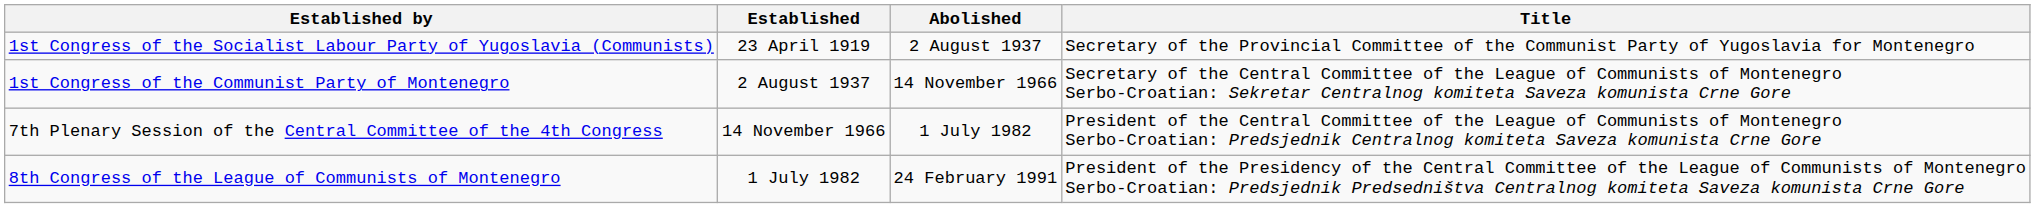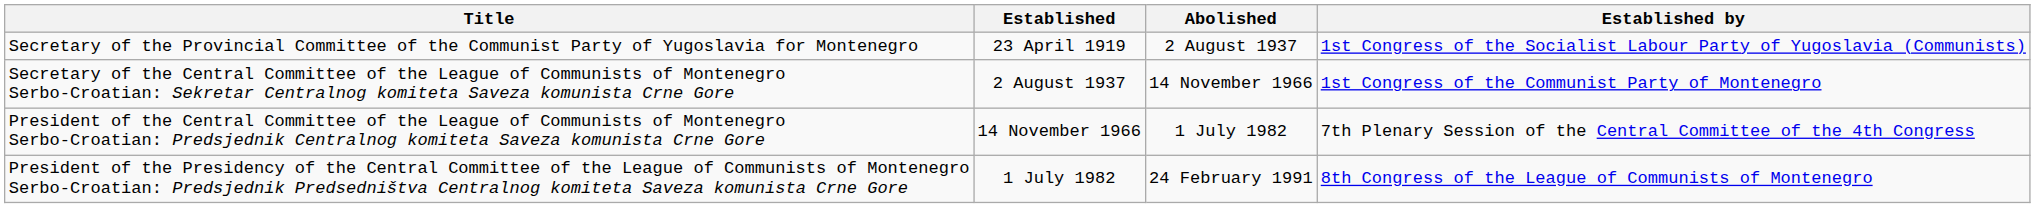columns swapped: (1546, 19) <-> (361, 19)
